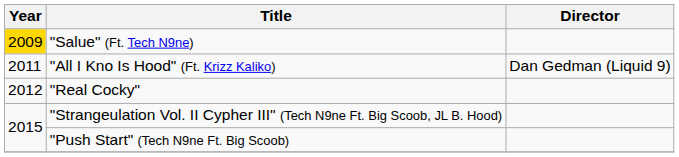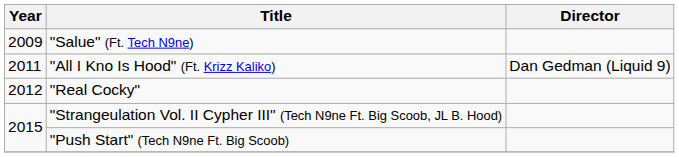(25, 41) gold background -> (25, 41) no background
